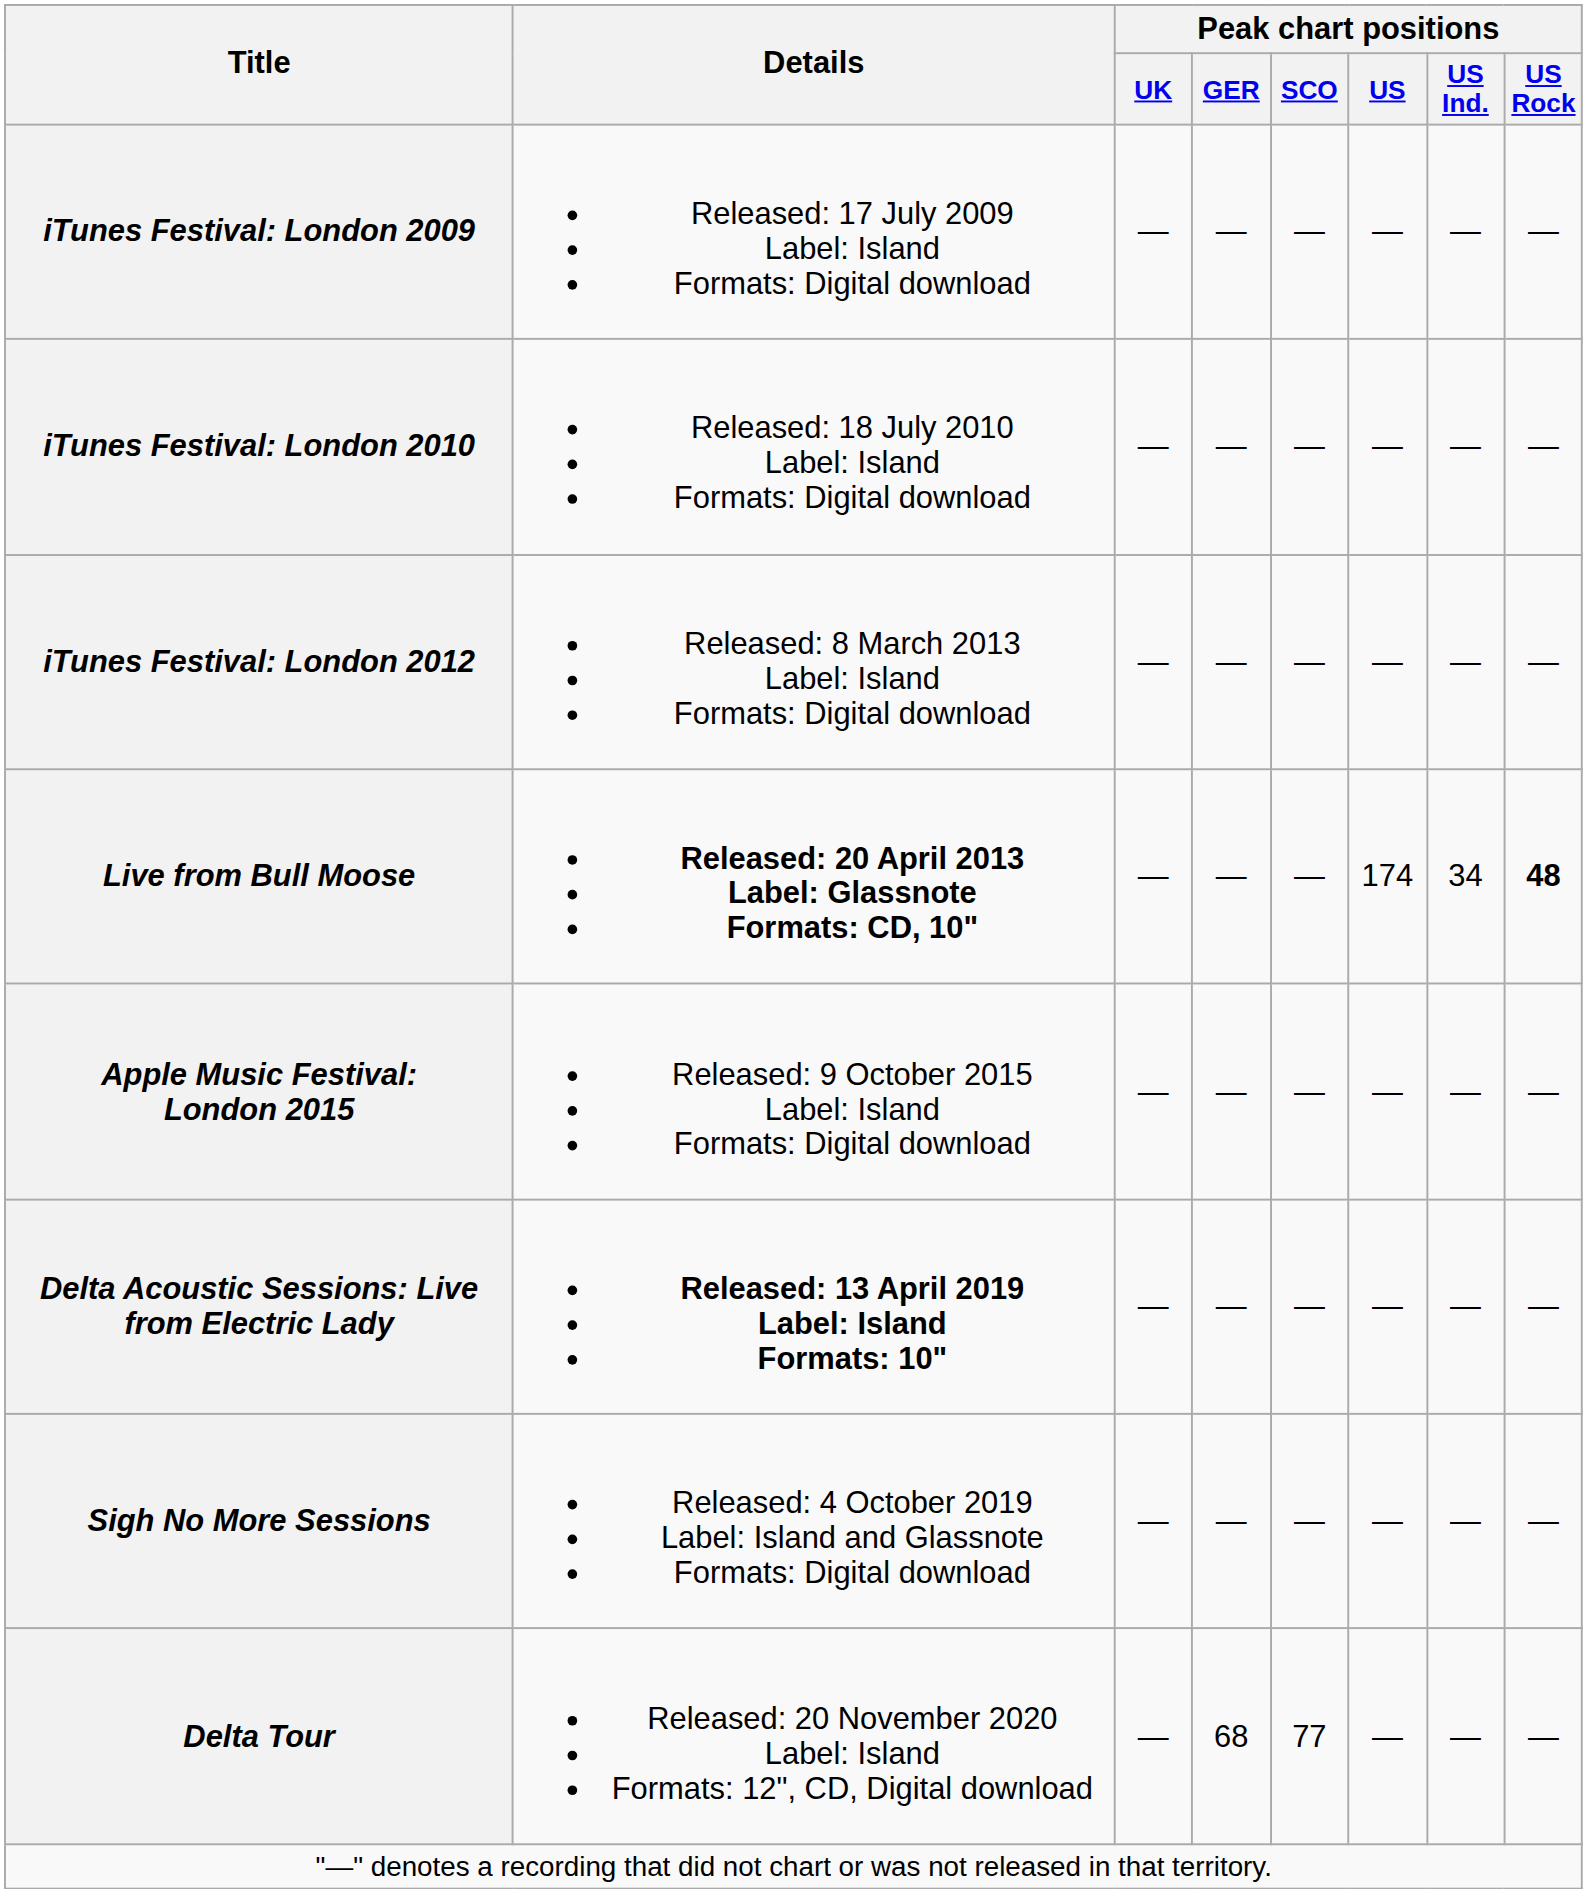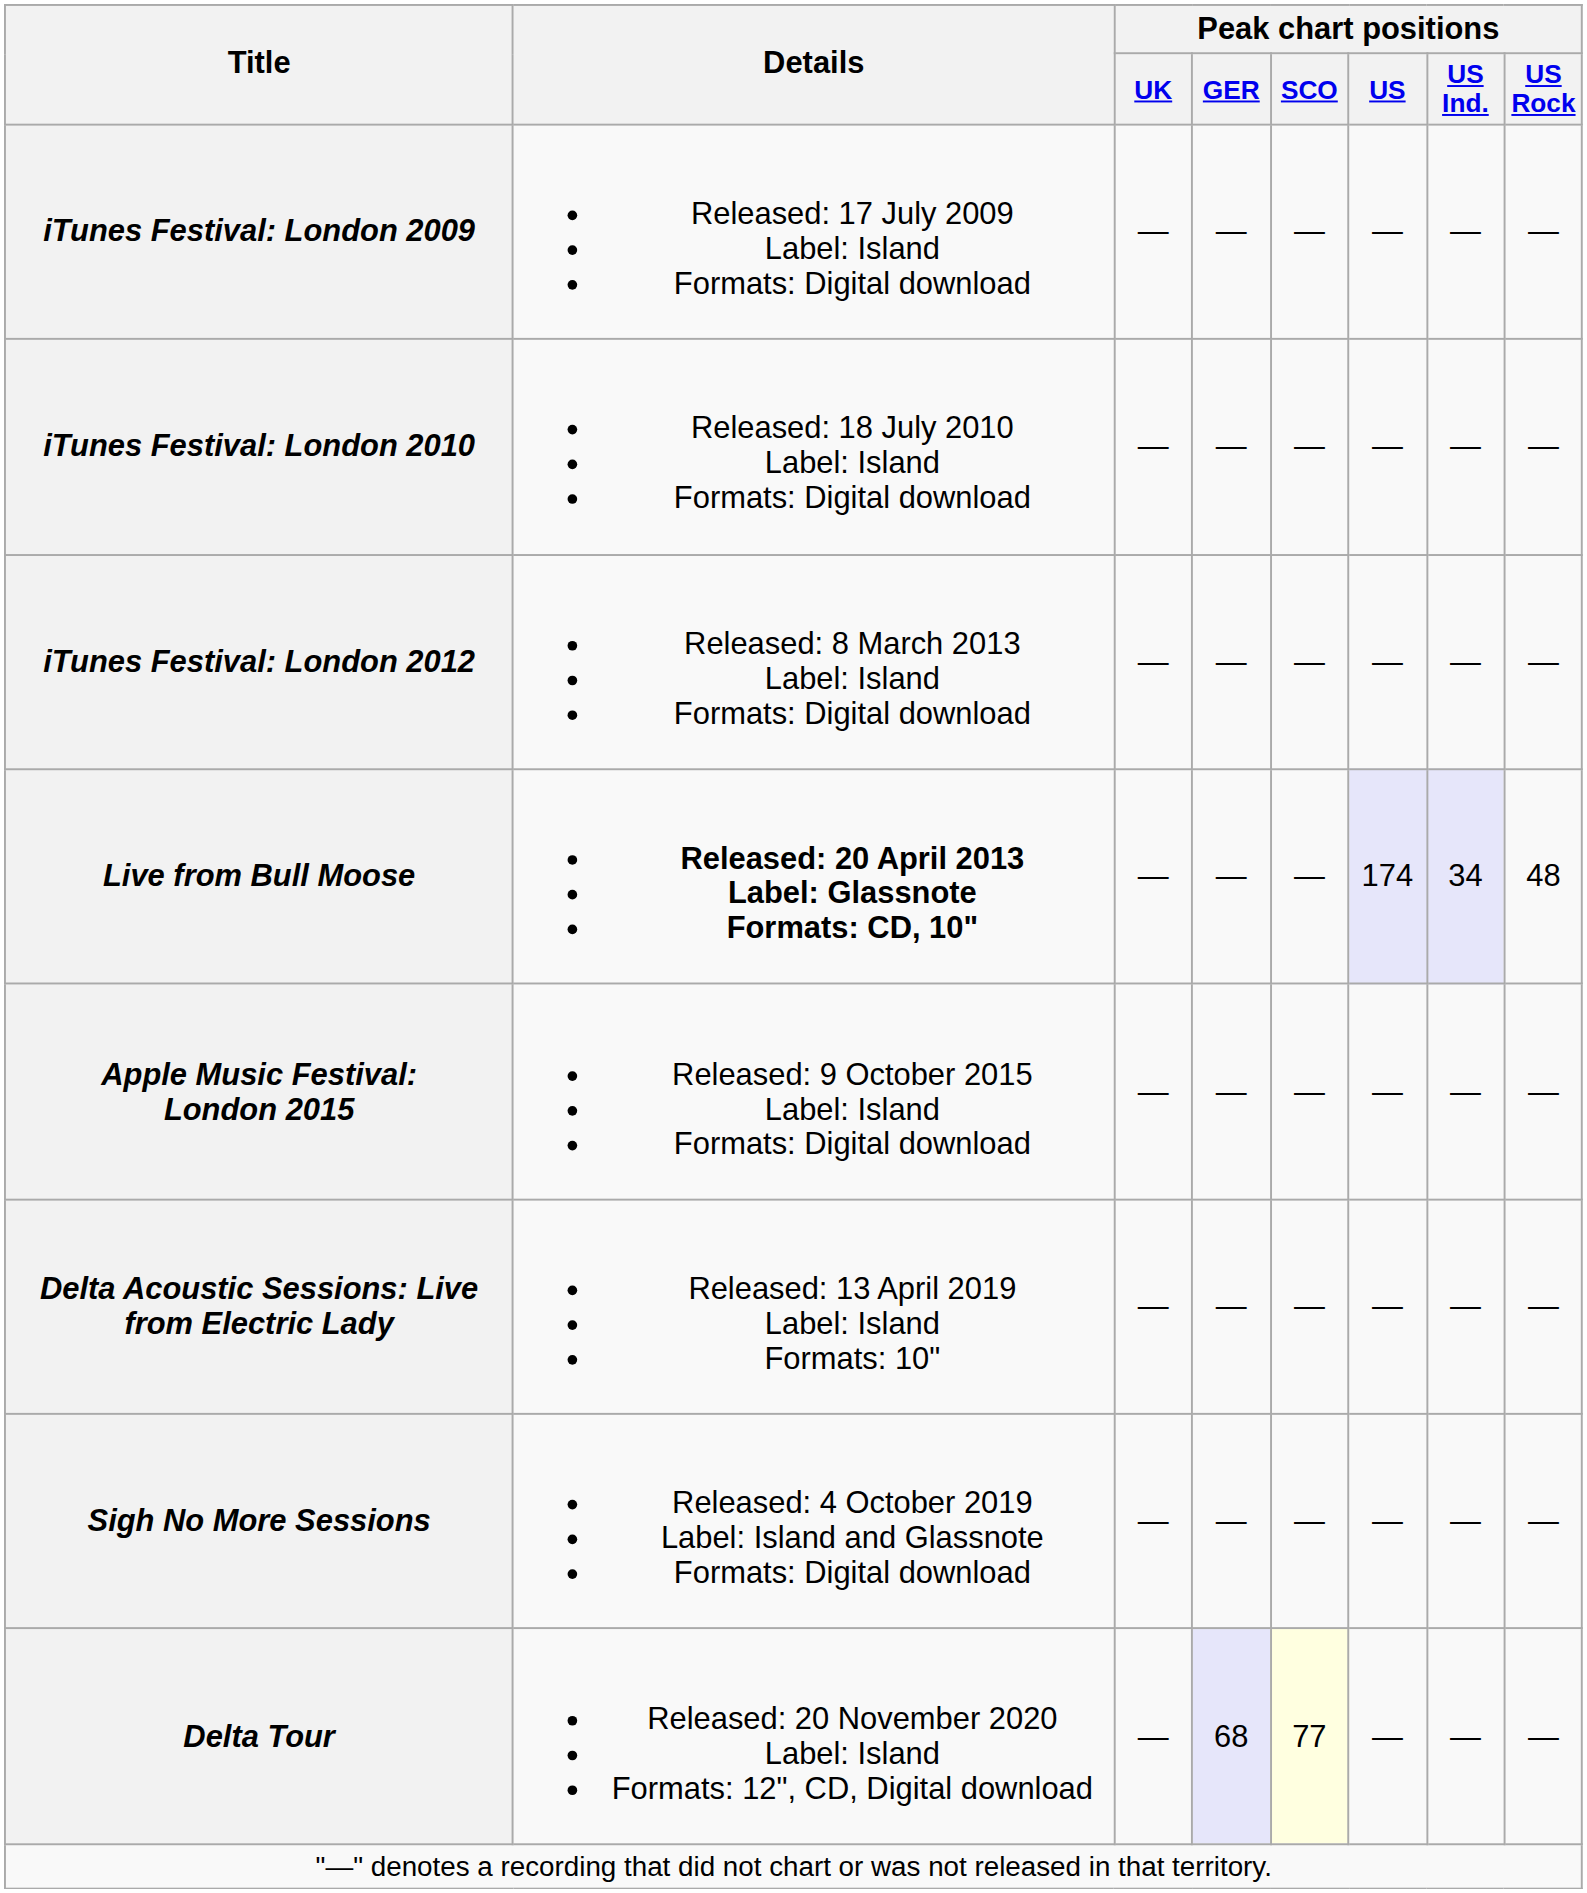(1387, 876) no background -> (1387, 876) lavender background
(1465, 876) no background -> (1465, 876) lavender background
(1543, 876) bold -> (1543, 876) normal
(814, 1324) bold -> (814, 1324) normal
(1231, 1735) no background -> (1231, 1735) lavender background
(1309, 1735) no background -> (1309, 1735) lightyellow background
